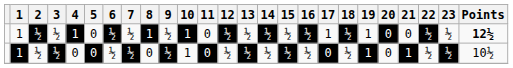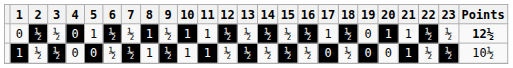(19, 34) 1 -> (19, 34) 0
(75, 34) 1 -> (75, 34) 0
(94, 34) 0 -> (94, 34) 1
(207, 34) 0 -> (207, 34) 1
(368, 34) 1 -> (368, 34) 0
(388, 34) 0 -> (388, 34) 1
(408, 34) 0 -> (408, 34) 1
(149, 53) 0 -> (149, 53) 1
(207, 53) 0 -> (207, 53) 1
(368, 53) 1 -> (368, 53) 0
